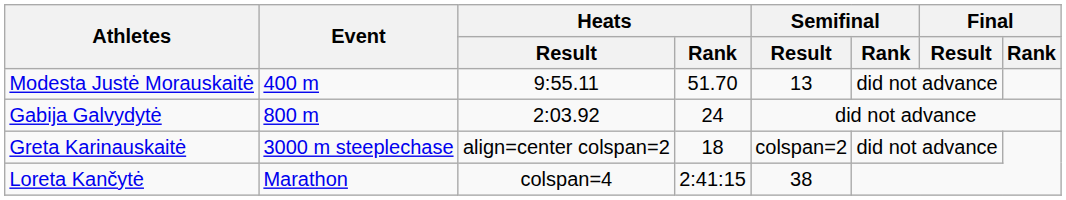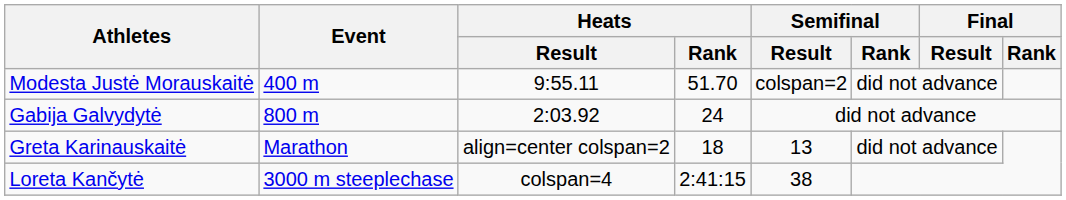(801, 84) 13 -> (801, 84) colspan=2
(358, 147) 3000 m steeplechase -> (306, 147) Marathon
(801, 147) colspan=2 -> (801, 147) 13
(306, 179) Marathon -> (358, 179) 3000 m steeplechase
